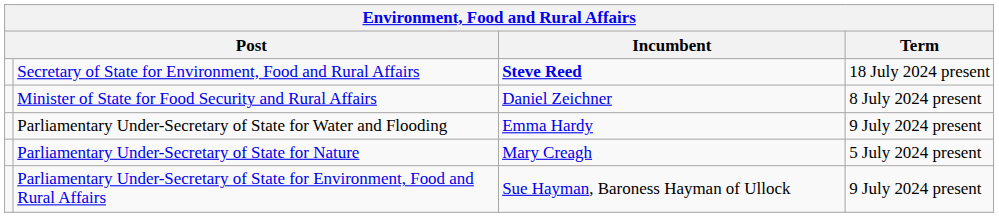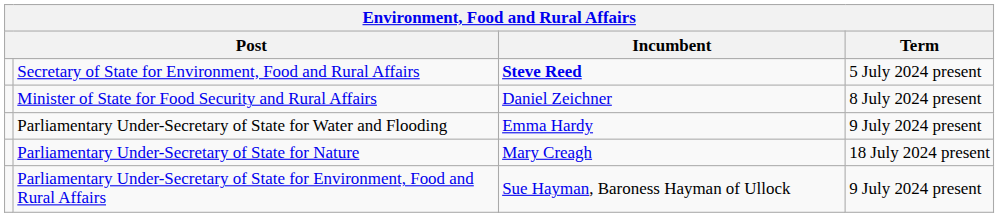(920, 71) 18 July 2024 present -> (915, 71) 5 July 2024 present
(915, 152) 5 July 2024 present -> (920, 152) 18 July 2024 present
